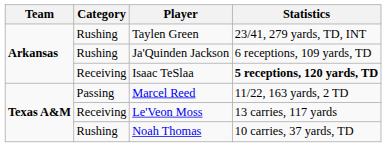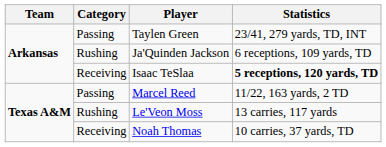(97, 34) Rushing -> (95, 34) Passing
(102, 112) Receiving -> (97, 112) Rushing
(97, 131) Rushing -> (102, 131) Receiving
